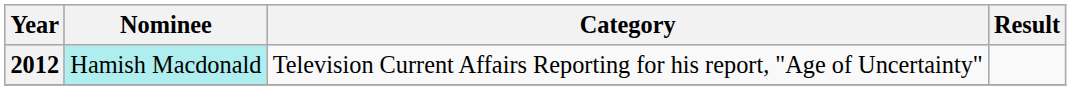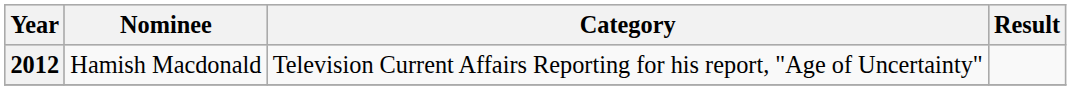(166, 64) paleturquoise background -> (166, 64) no background
